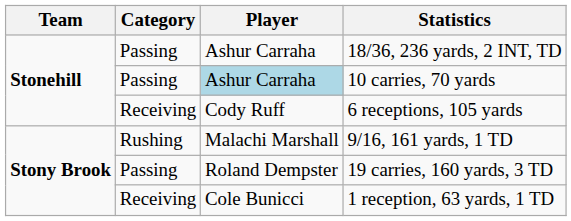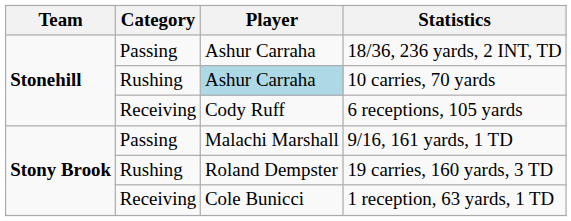(149, 80) Passing -> (151, 80) Rushing
(151, 140) Rushing -> (149, 140) Passing
(149, 170) Passing -> (151, 170) Rushing
